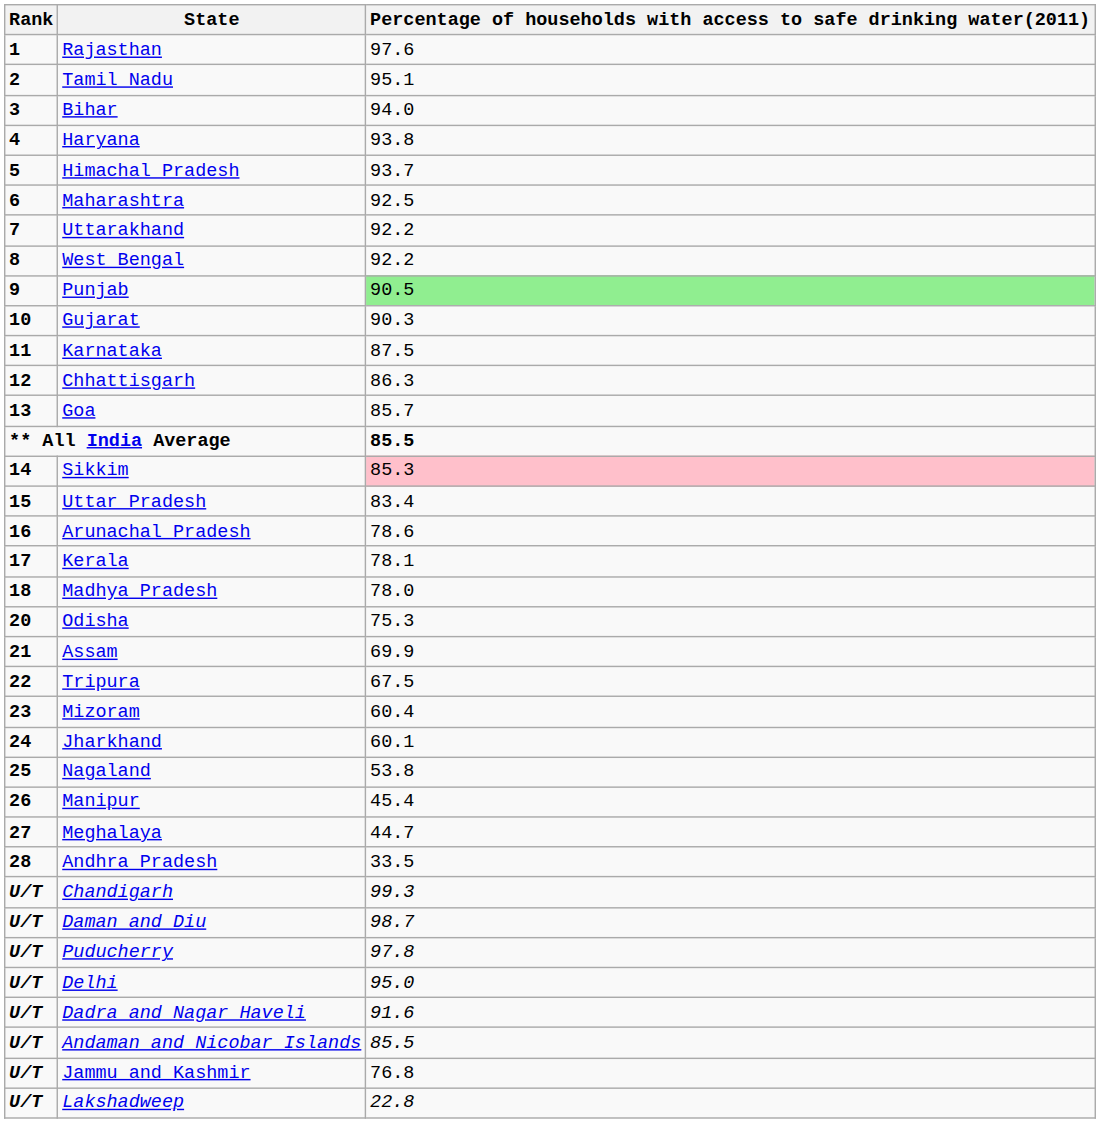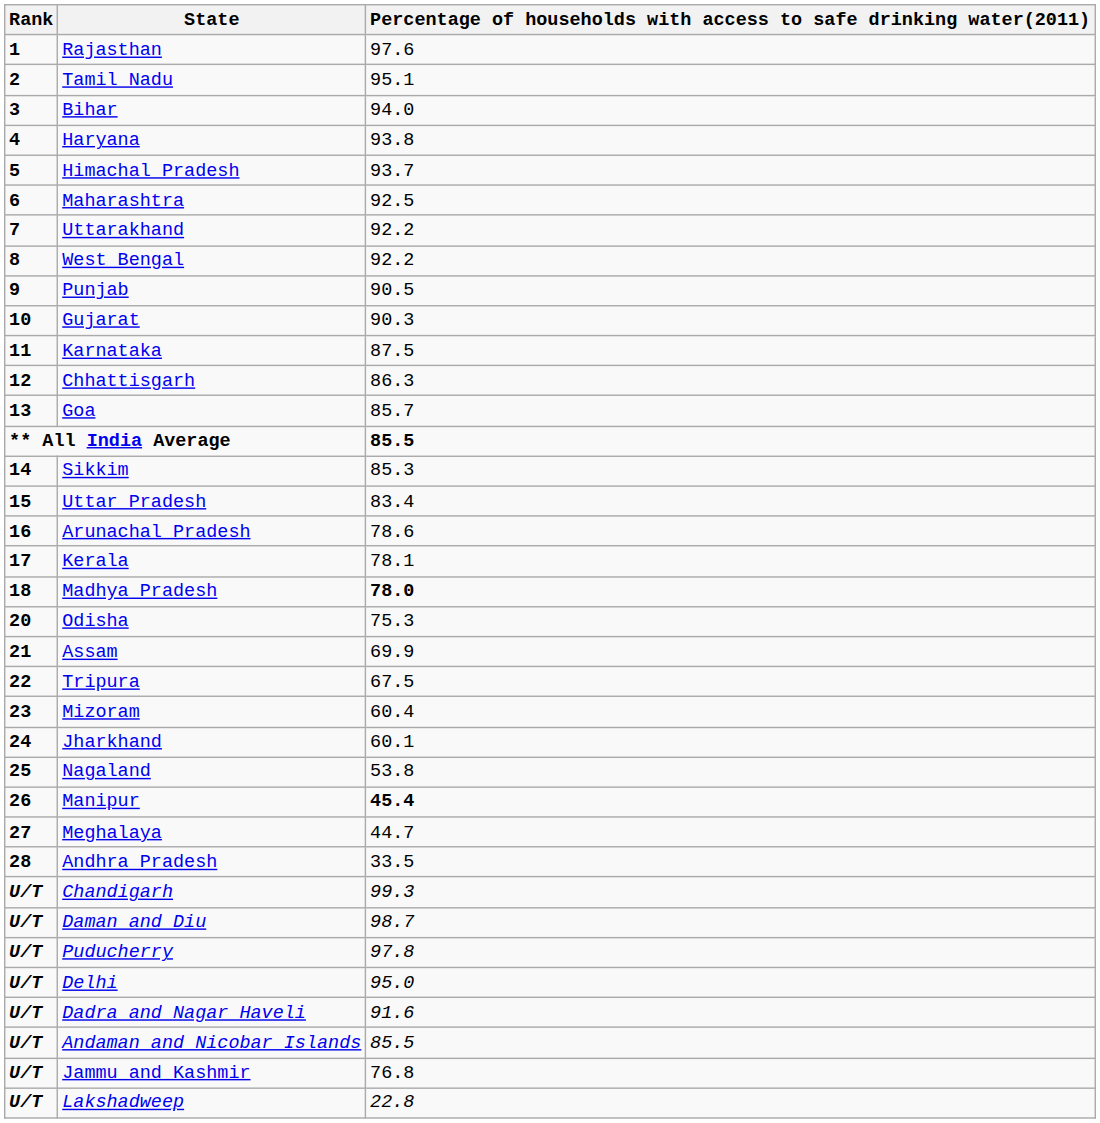(392, 291) lightgreen background -> (392, 291) no background
(392, 471) pink background -> (392, 471) no background
(392, 591) normal -> (392, 591) bold
(392, 802) normal -> (392, 802) bold
